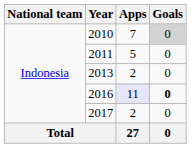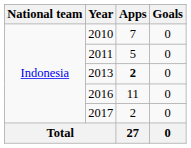(168, 34) lightgrey background -> (168, 34) no background
(133, 73) normal -> (133, 73) bold
(133, 93) lavender background -> (133, 93) no background
(168, 93) bold -> (168, 93) normal
